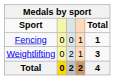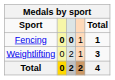(62, 39) normal -> (62, 39) bold
(71, 39) normal -> (71, 39) bold
